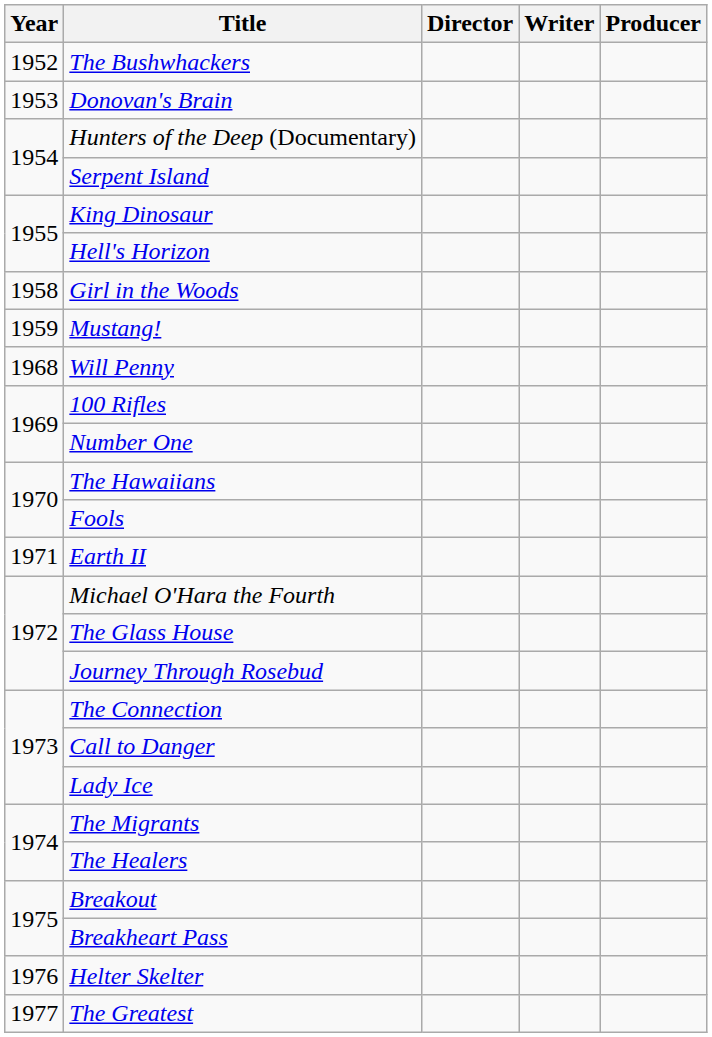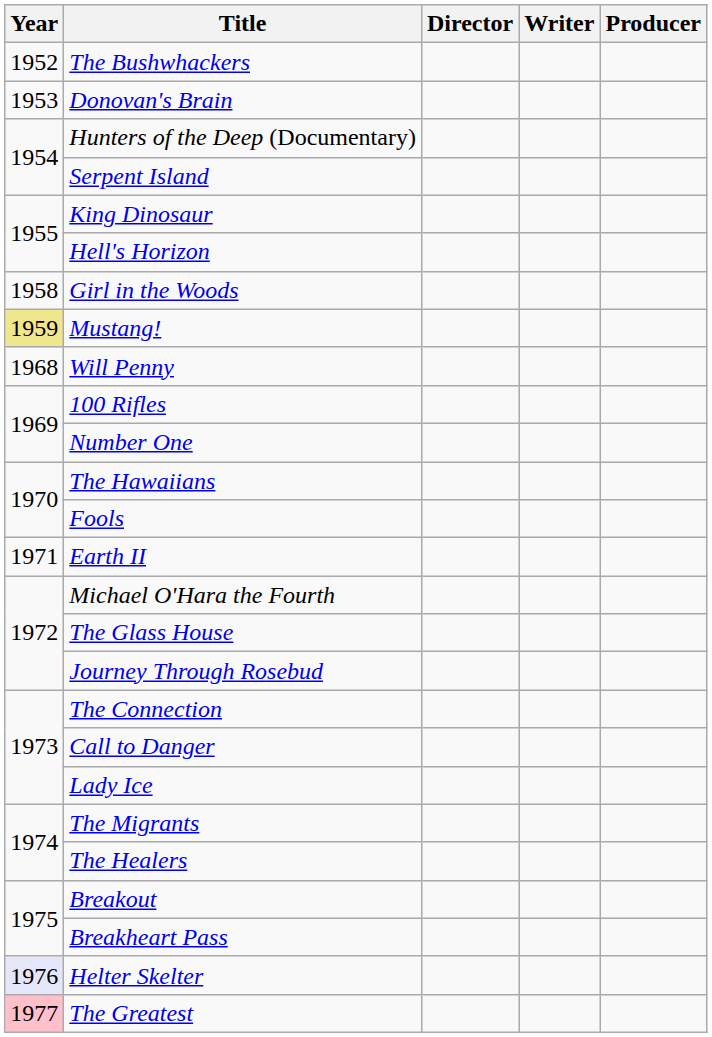(34, 328) no background -> (34, 328) khaki background
(34, 975) no background -> (34, 975) lavender background
(34, 1013) no background -> (34, 1013) pink background
